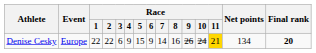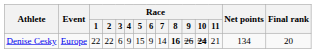(175, 41) normal -> (175, 41) bold
(202, 41) normal -> (202, 41) bold
(215, 41) gold background -> (215, 41) no background
(288, 41) bold -> (288, 41) normal
